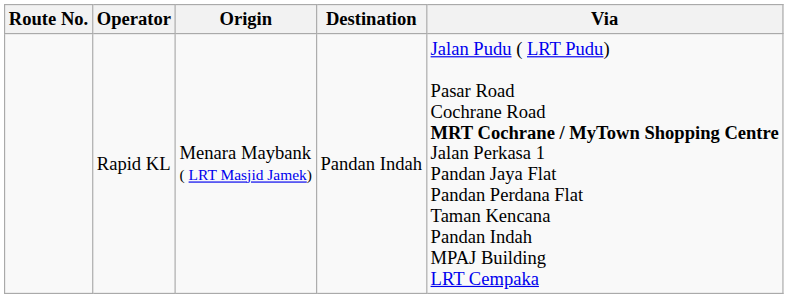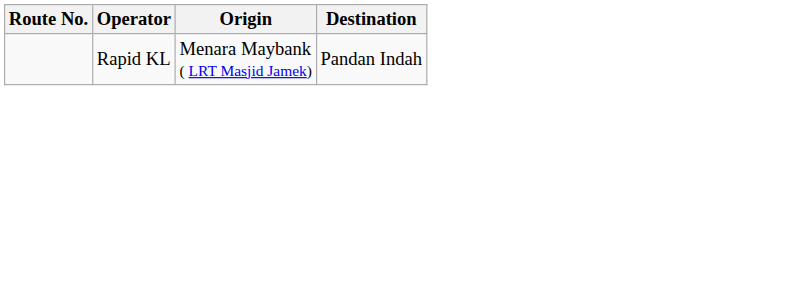- column: (605, 19)
